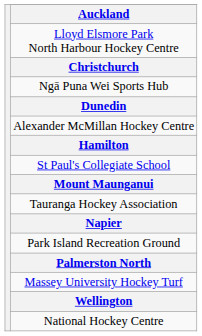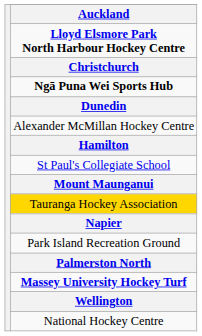(104, 40) normal -> (104, 40) bold
(104, 86) normal -> (104, 86) bold
(104, 203) no background -> (104, 203) gold background
(104, 282) normal -> (104, 282) bold
